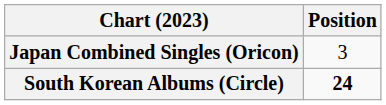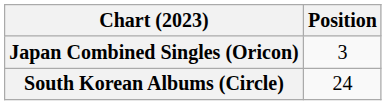(342, 83) bold -> (342, 83) normal
